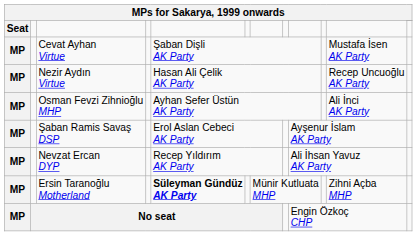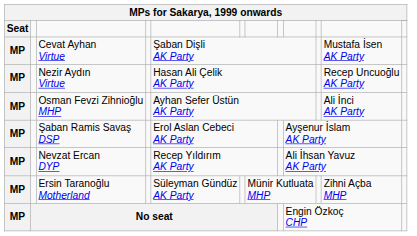(198, 189) bold -> (195, 189) normal
